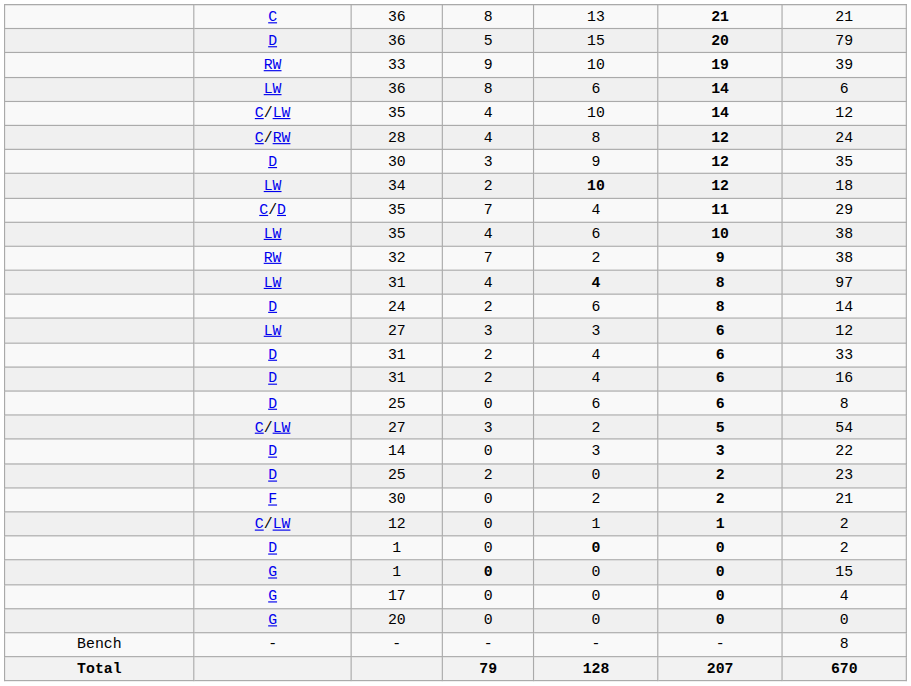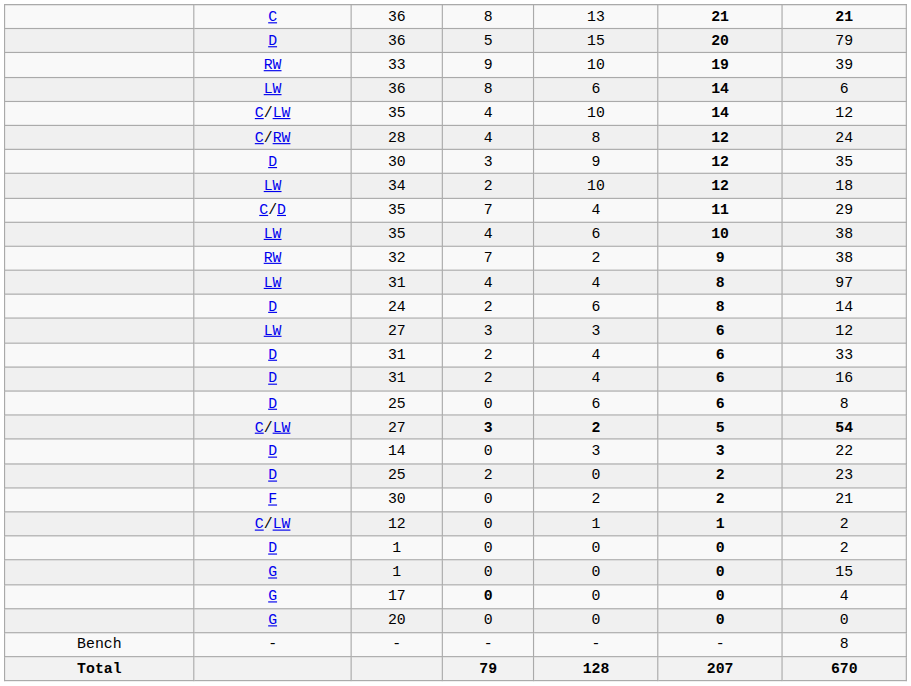(844, 17) normal -> (844, 17) bold
(596, 186) bold -> (596, 186) normal
(596, 282) bold -> (596, 282) normal
(488, 427) normal -> (488, 427) bold
(596, 427) normal -> (596, 427) bold
(844, 427) normal -> (844, 427) bold
(596, 548) bold -> (596, 548) normal
(488, 572) bold -> (488, 572) normal
(488, 596) normal -> (488, 596) bold
